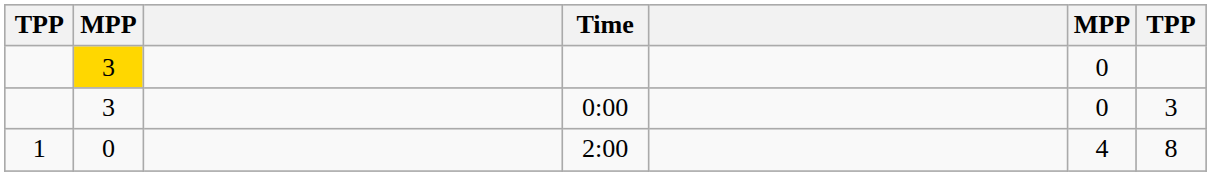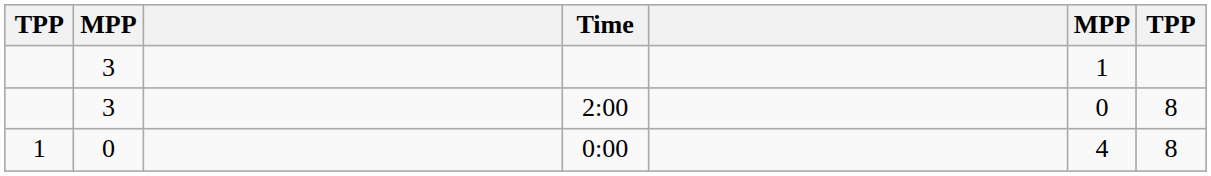(108, 66) gold background -> (108, 66) no background
(1102, 66) 0 -> (1102, 66) 1
(605, 107) 0:00 -> (605, 107) 2:00
(1171, 107) 3 -> (1171, 107) 8
(605, 149) 2:00 -> (605, 149) 0:00
